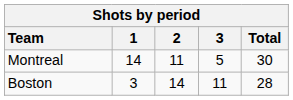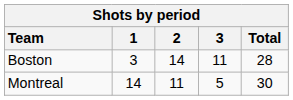rows swapped: (35, 60) <-> (30, 83)
